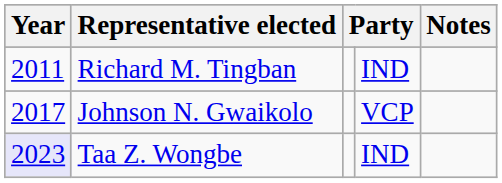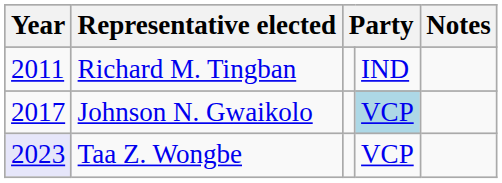(387, 111) no background -> (387, 111) lightblue background
(385, 154) IND -> (387, 154) VCP
